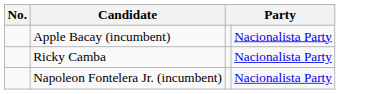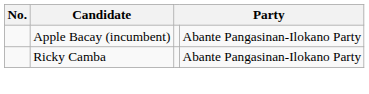(283, 36) Nacionalista Party -> (272, 36) Abante Pangasinan-Ilokano Party
(283, 57) Nacionalista Party -> (272, 57) Abante Pangasinan-Ilokano Party
- row: (128, 78)
